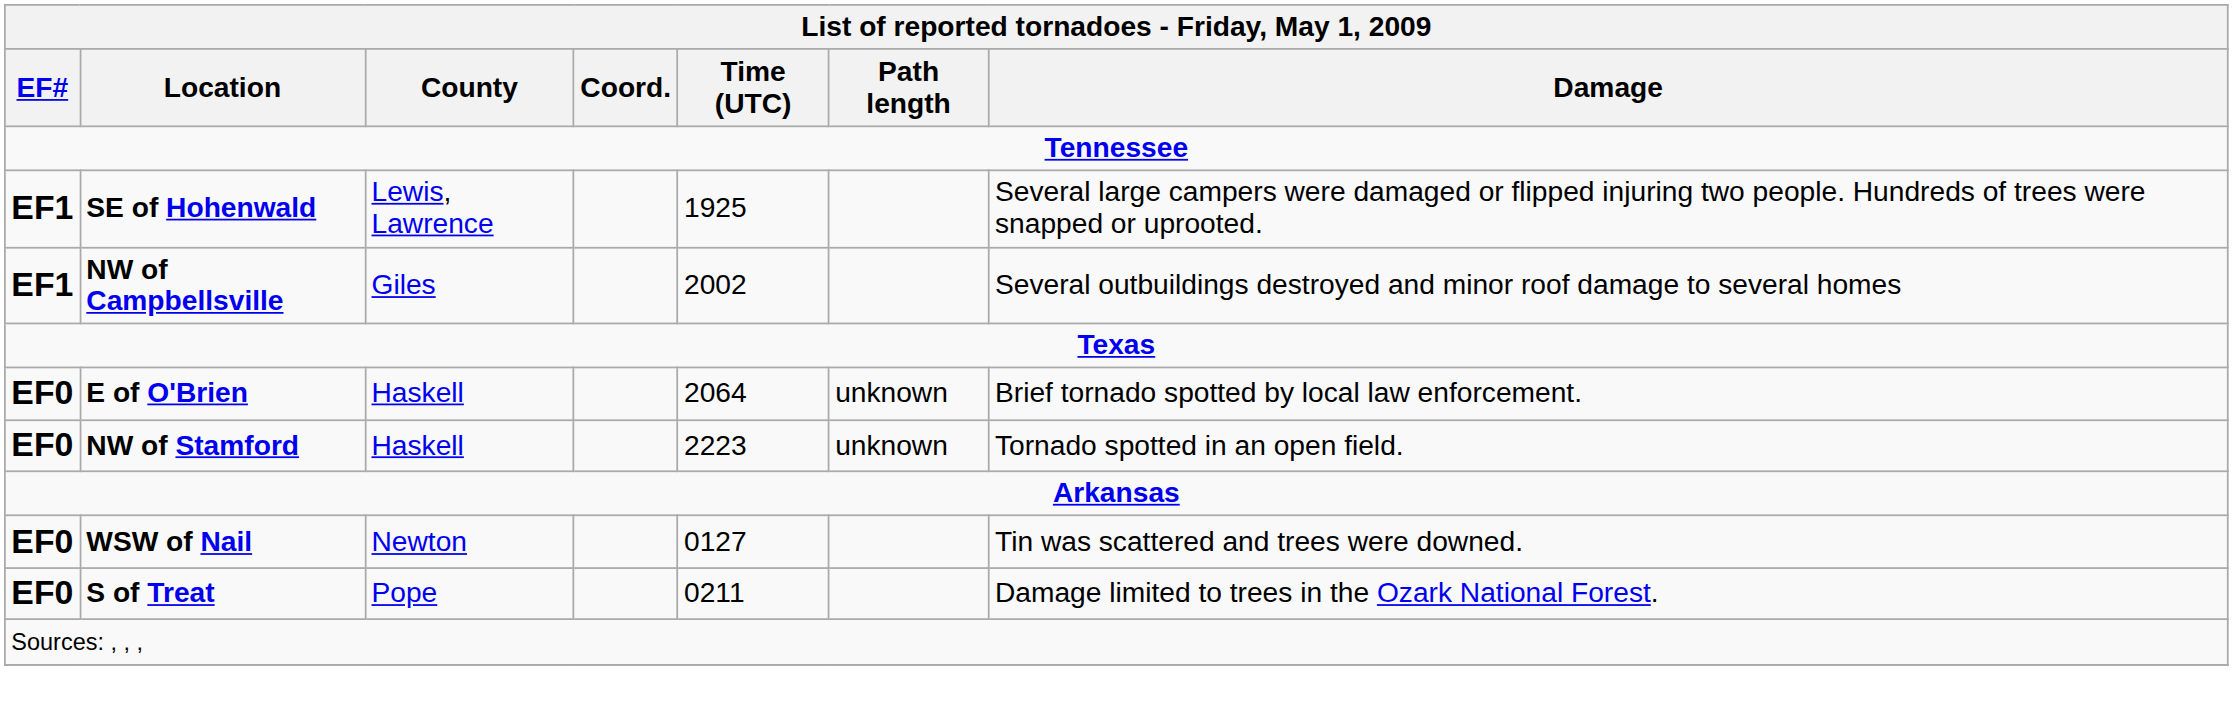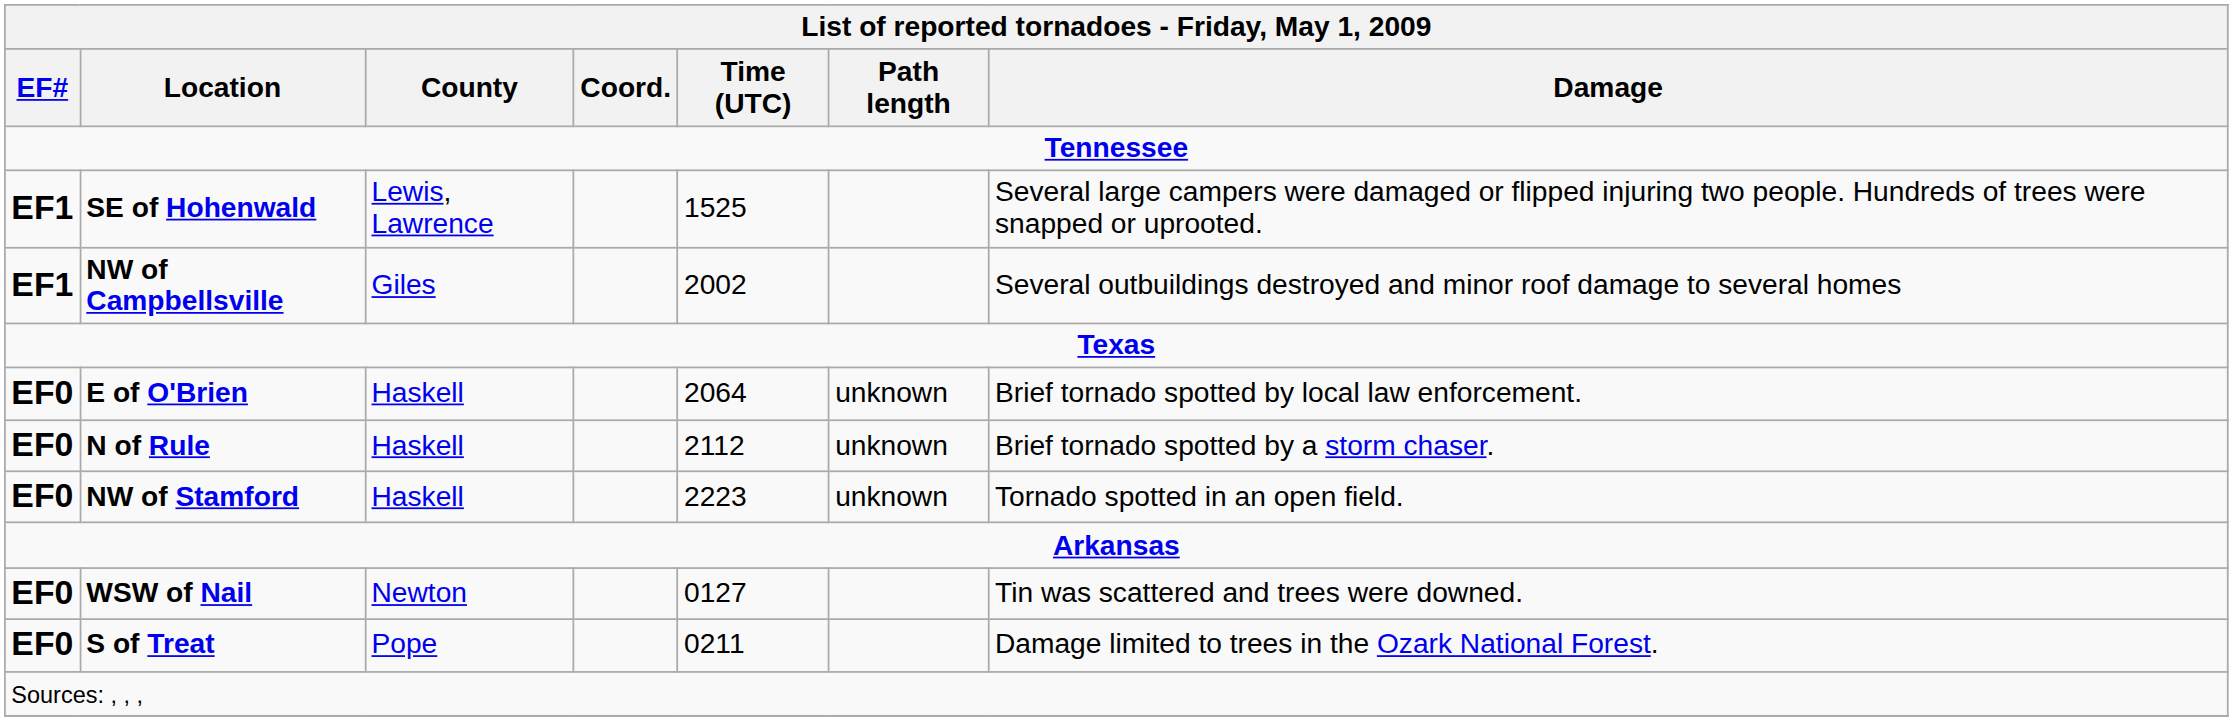(715, 208) 1925 -> (715, 208) 1525
+ row: (148, 445)
